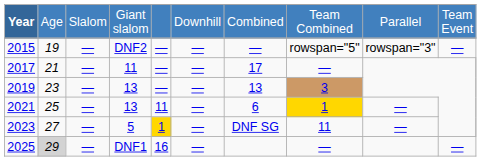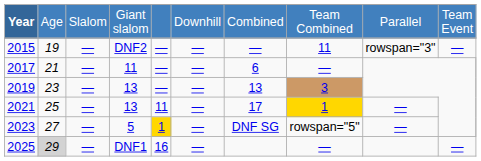(325, 48) rowspan="5" -> (325, 48) 11
(255, 68) 17 -> (255, 68) 6
(255, 107) 6 -> (255, 107) 17
(325, 127) 11 -> (325, 127) rowspan="5"
